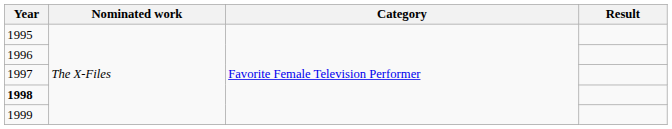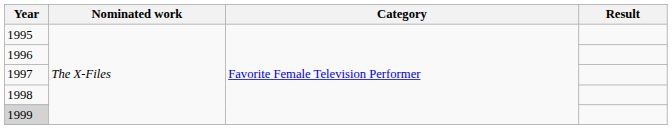(20, 94) bold -> (20, 94) normal
(20, 114) no background -> (20, 114) lightgrey background
